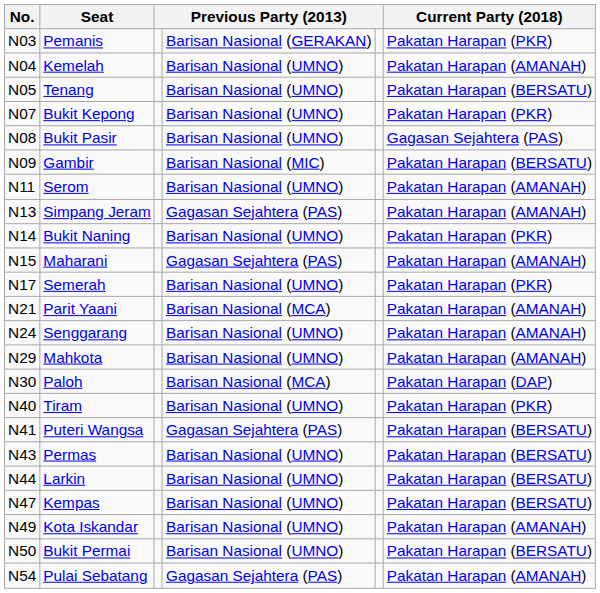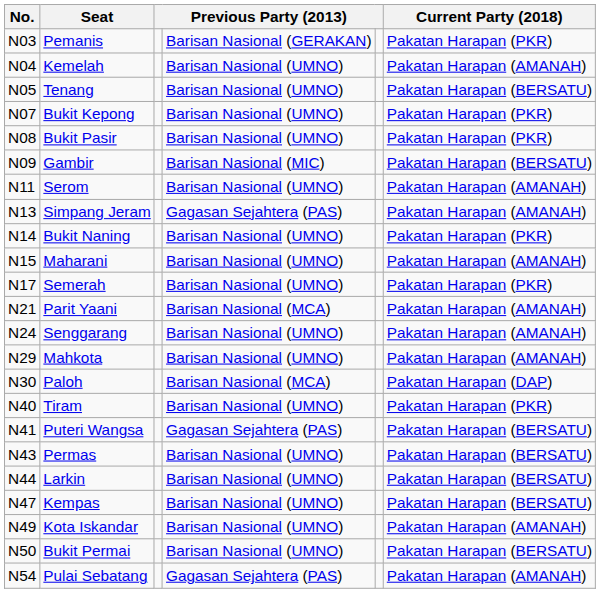(475, 138) Gagasan Sejahtera (PAS) -> (470, 138) Pakatan Harapan (PKR)
(254, 260) Gagasan Sejahtera (PAS) -> (255, 260) Barisan Nasional (UMNO)
